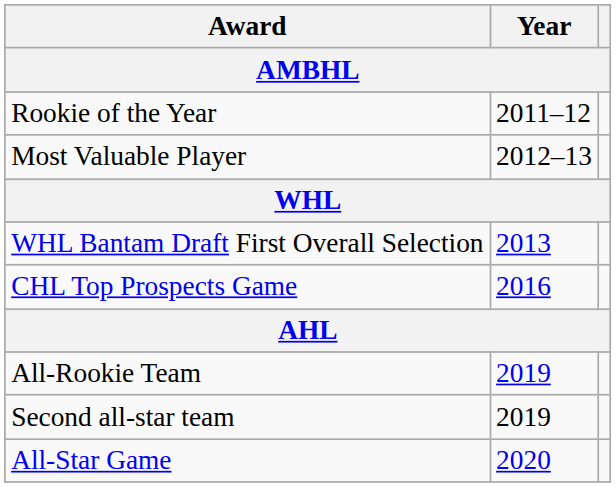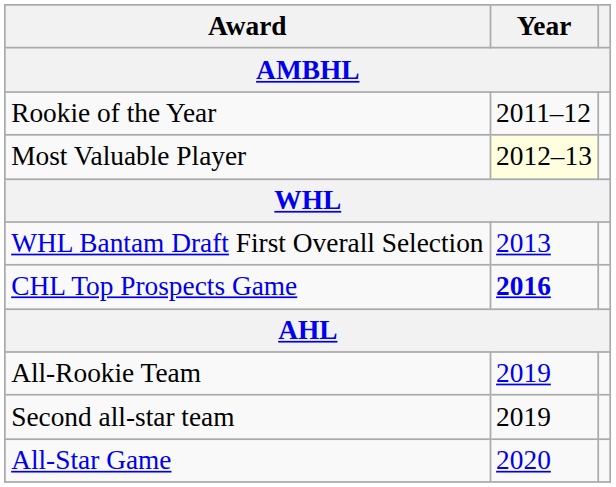(544, 156) no background -> (544, 156) lightyellow background
(523, 286) normal -> (523, 286) bold
